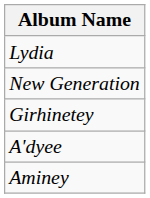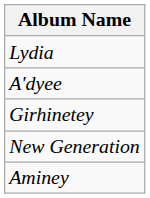(74, 83) New Generation -> (36, 83) A'dyee
(36, 146) A'dyee -> (74, 146) New Generation
